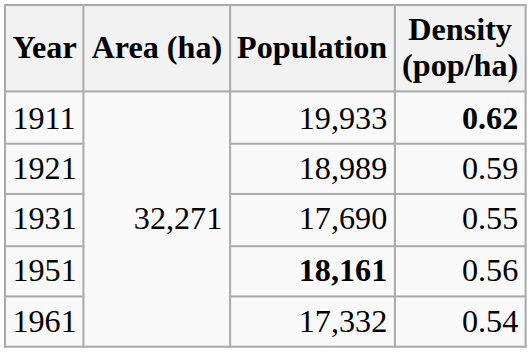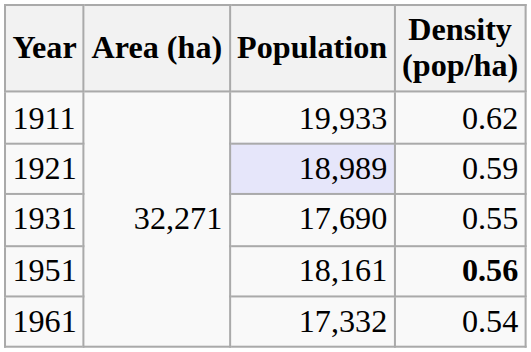(490, 117) bold -> (490, 117) normal
(343, 168) no background -> (343, 168) lavender background
(343, 270) bold -> (343, 270) normal
(490, 270) normal -> (490, 270) bold
